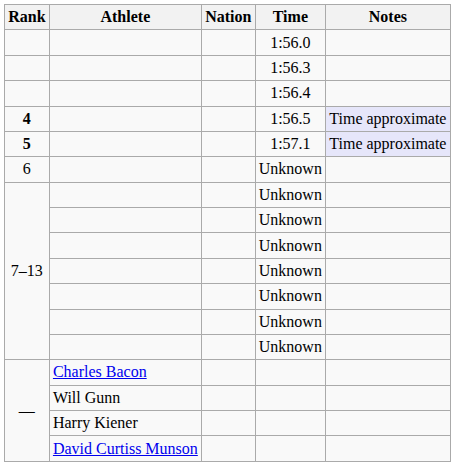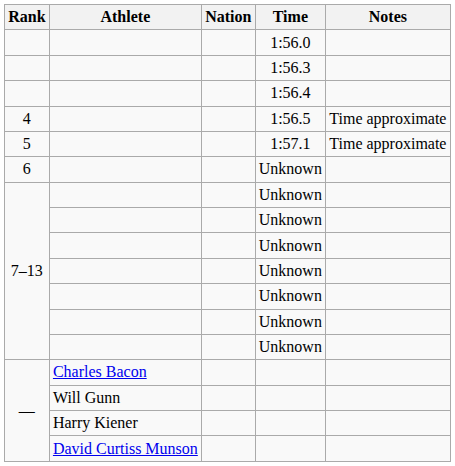(27, 118) bold -> (27, 118) normal
(388, 118) lavender background -> (388, 118) no background
(27, 144) bold -> (27, 144) normal
(388, 144) lavender background -> (388, 144) no background
